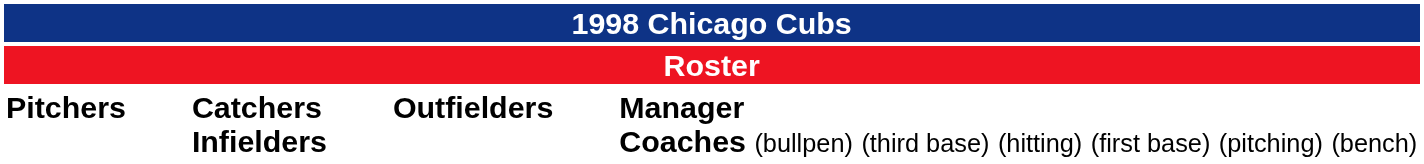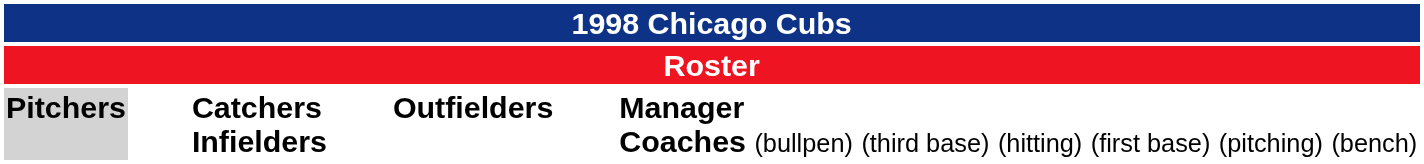(66, 107) no background -> (66, 107) lightgrey background
